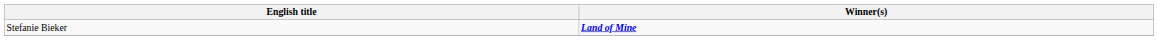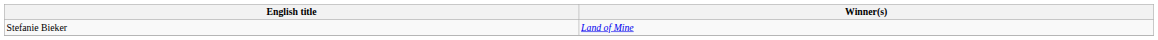(609, 27) bold -> (607, 27) normal
